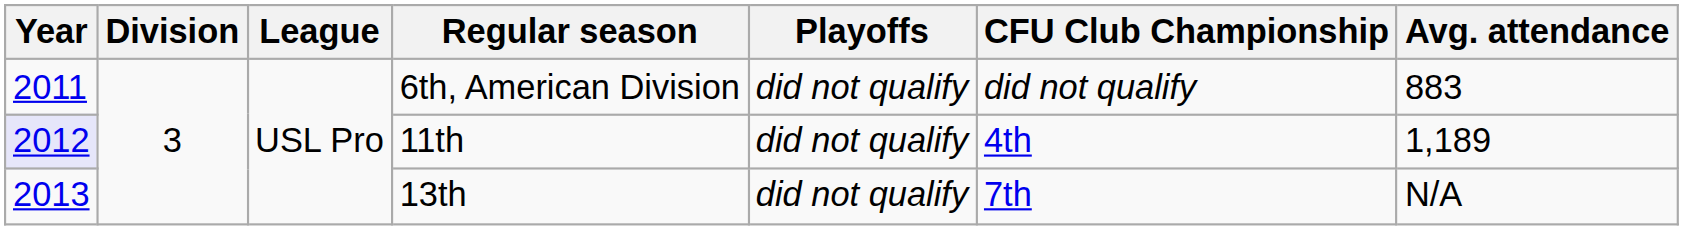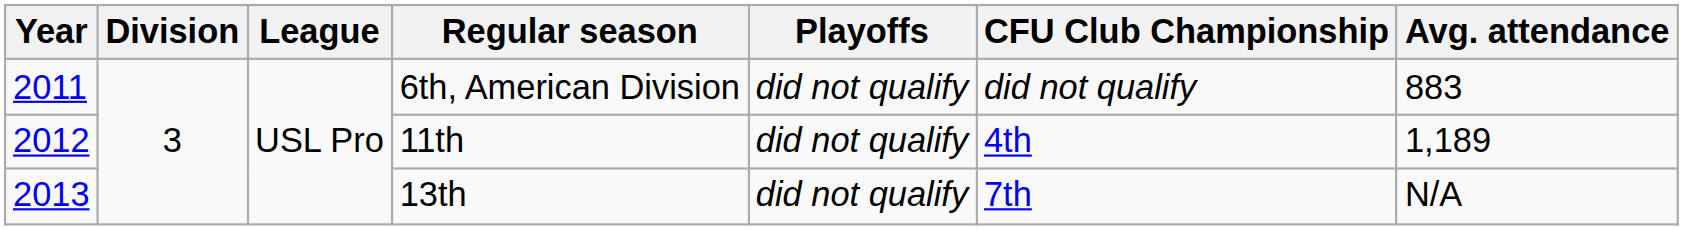(51, 140) lavender background -> (51, 140) no background
